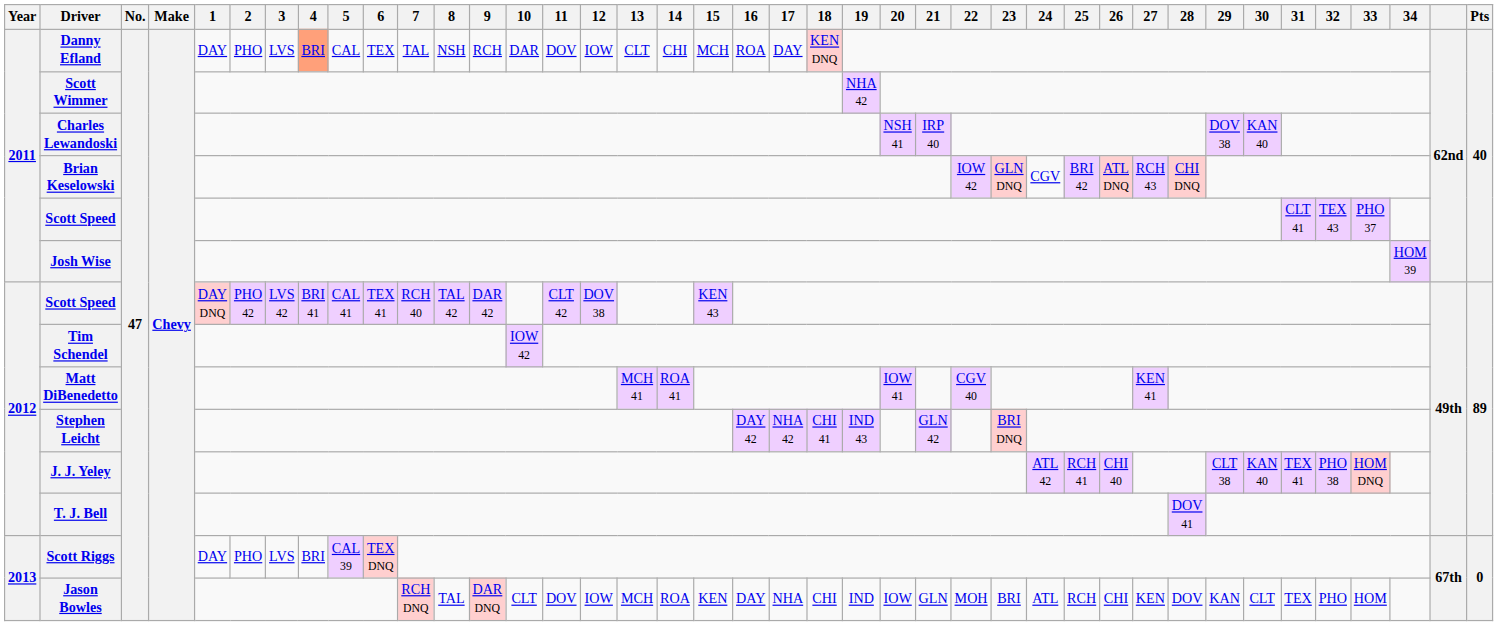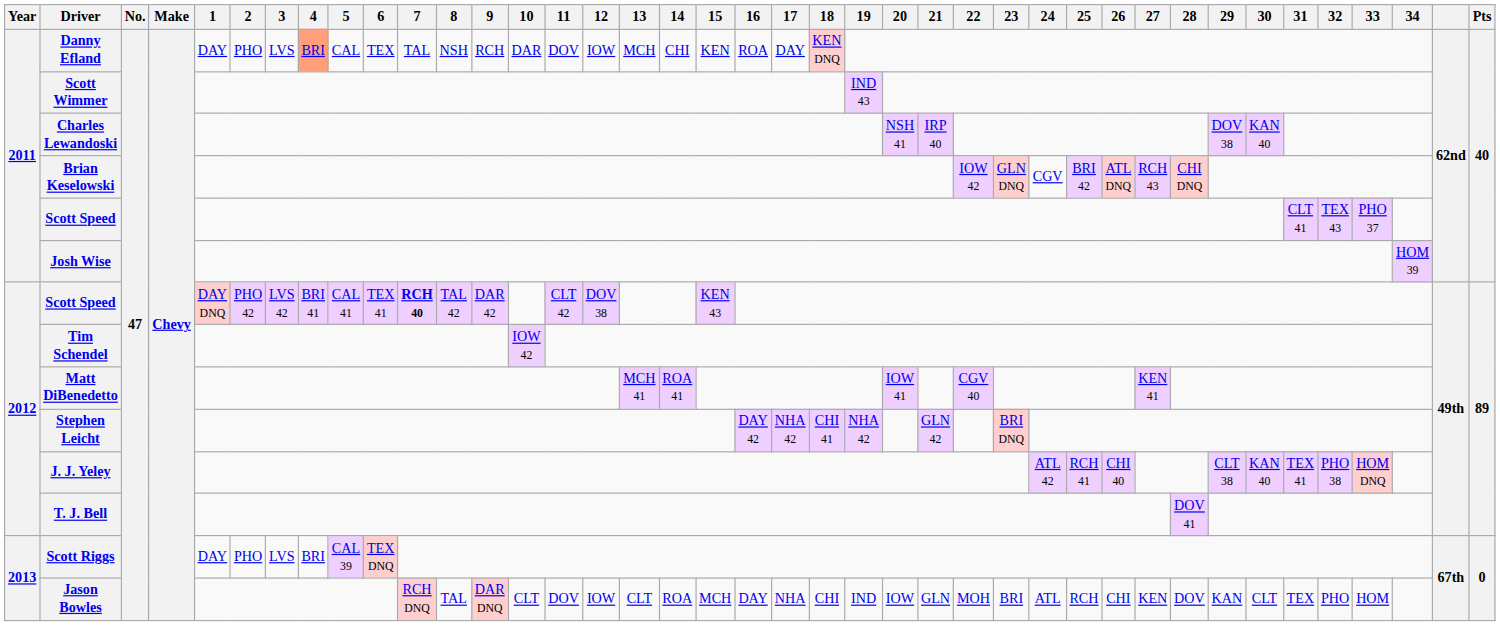(637, 50) CLT -> (639, 50) MCH
(713, 50) MCH -> (715, 50) KEN
(861, 91) NHA 42 -> (864, 91) IND 43
(416, 302) normal -> (417, 303) bold
(861, 429) IND 43 -> (864, 429) NHA 42
(637, 599) MCH -> (639, 599) CLT
(713, 599) KEN -> (715, 599) MCH
